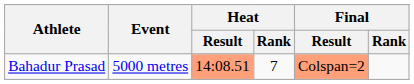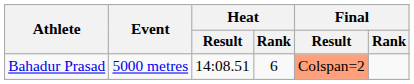(223, 67) lightsalmon background -> (223, 67) no background
(274, 67) 7 -> (274, 67) 6
